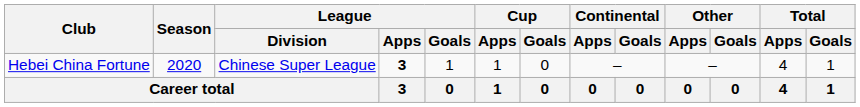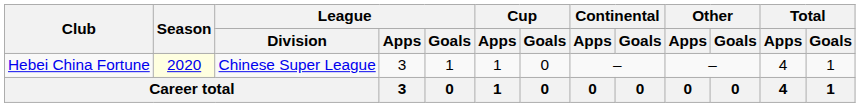(184, 65) no background -> (184, 65) lightyellow background
(402, 65) bold -> (402, 65) normal
